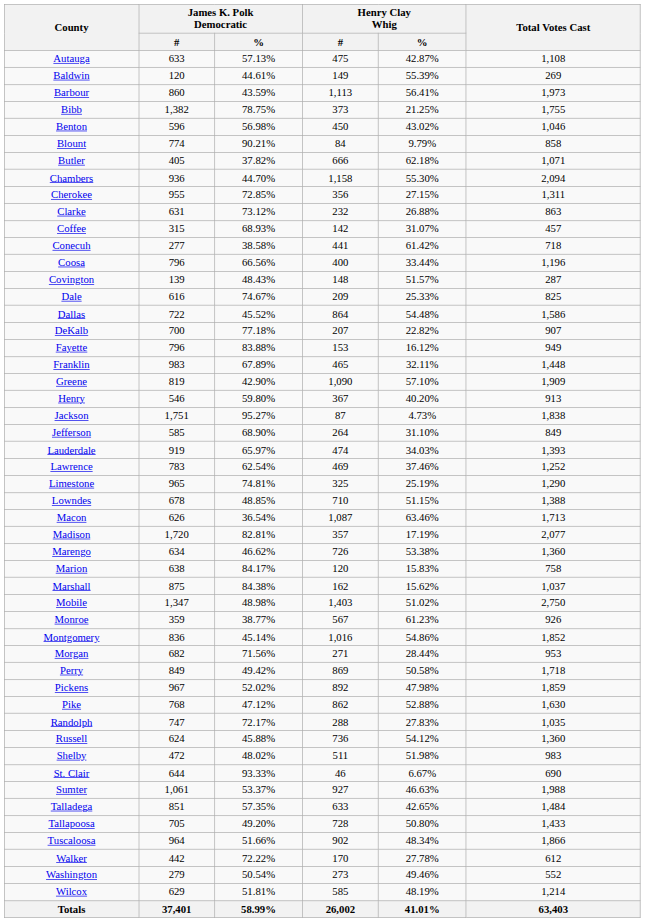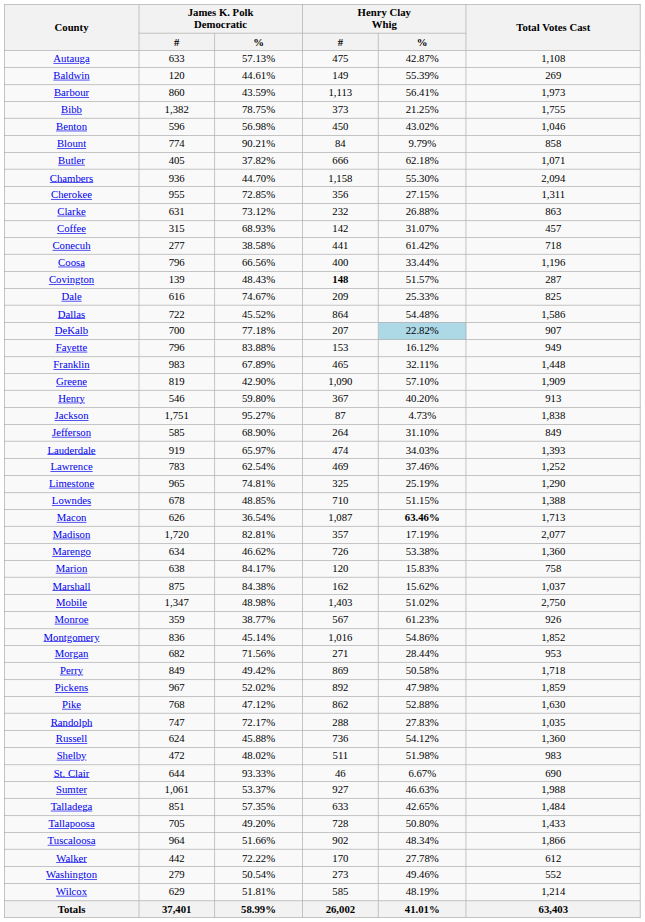(340, 280) normal -> (340, 280) bold
(422, 331) no background -> (422, 331) lightblue background
(422, 518) normal -> (422, 518) bold
